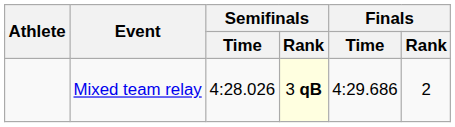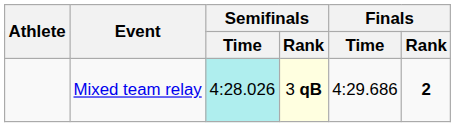(242, 90) no background -> (242, 90) paleturquoise background
(426, 90) normal -> (426, 90) bold
